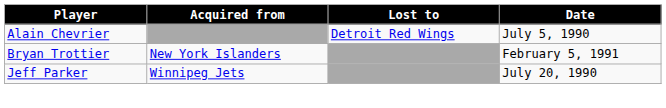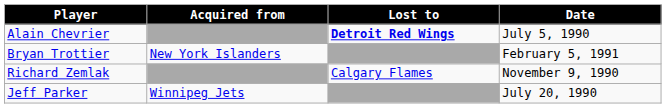(393, 34) normal -> (393, 34) bold
+ row: (58, 73)
